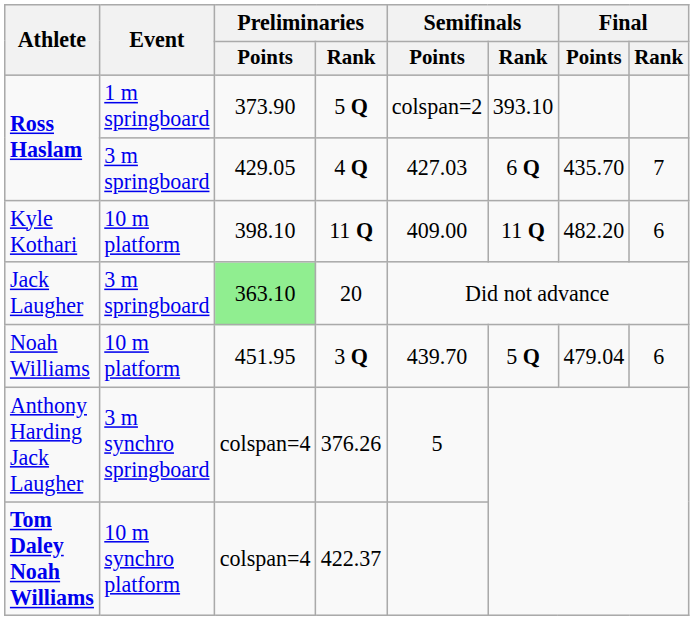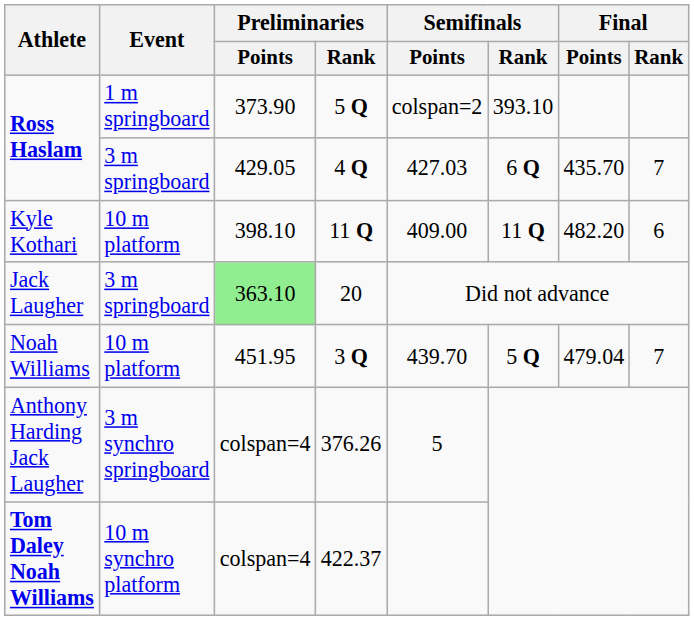(659, 356) 6 -> (659, 356) 7
